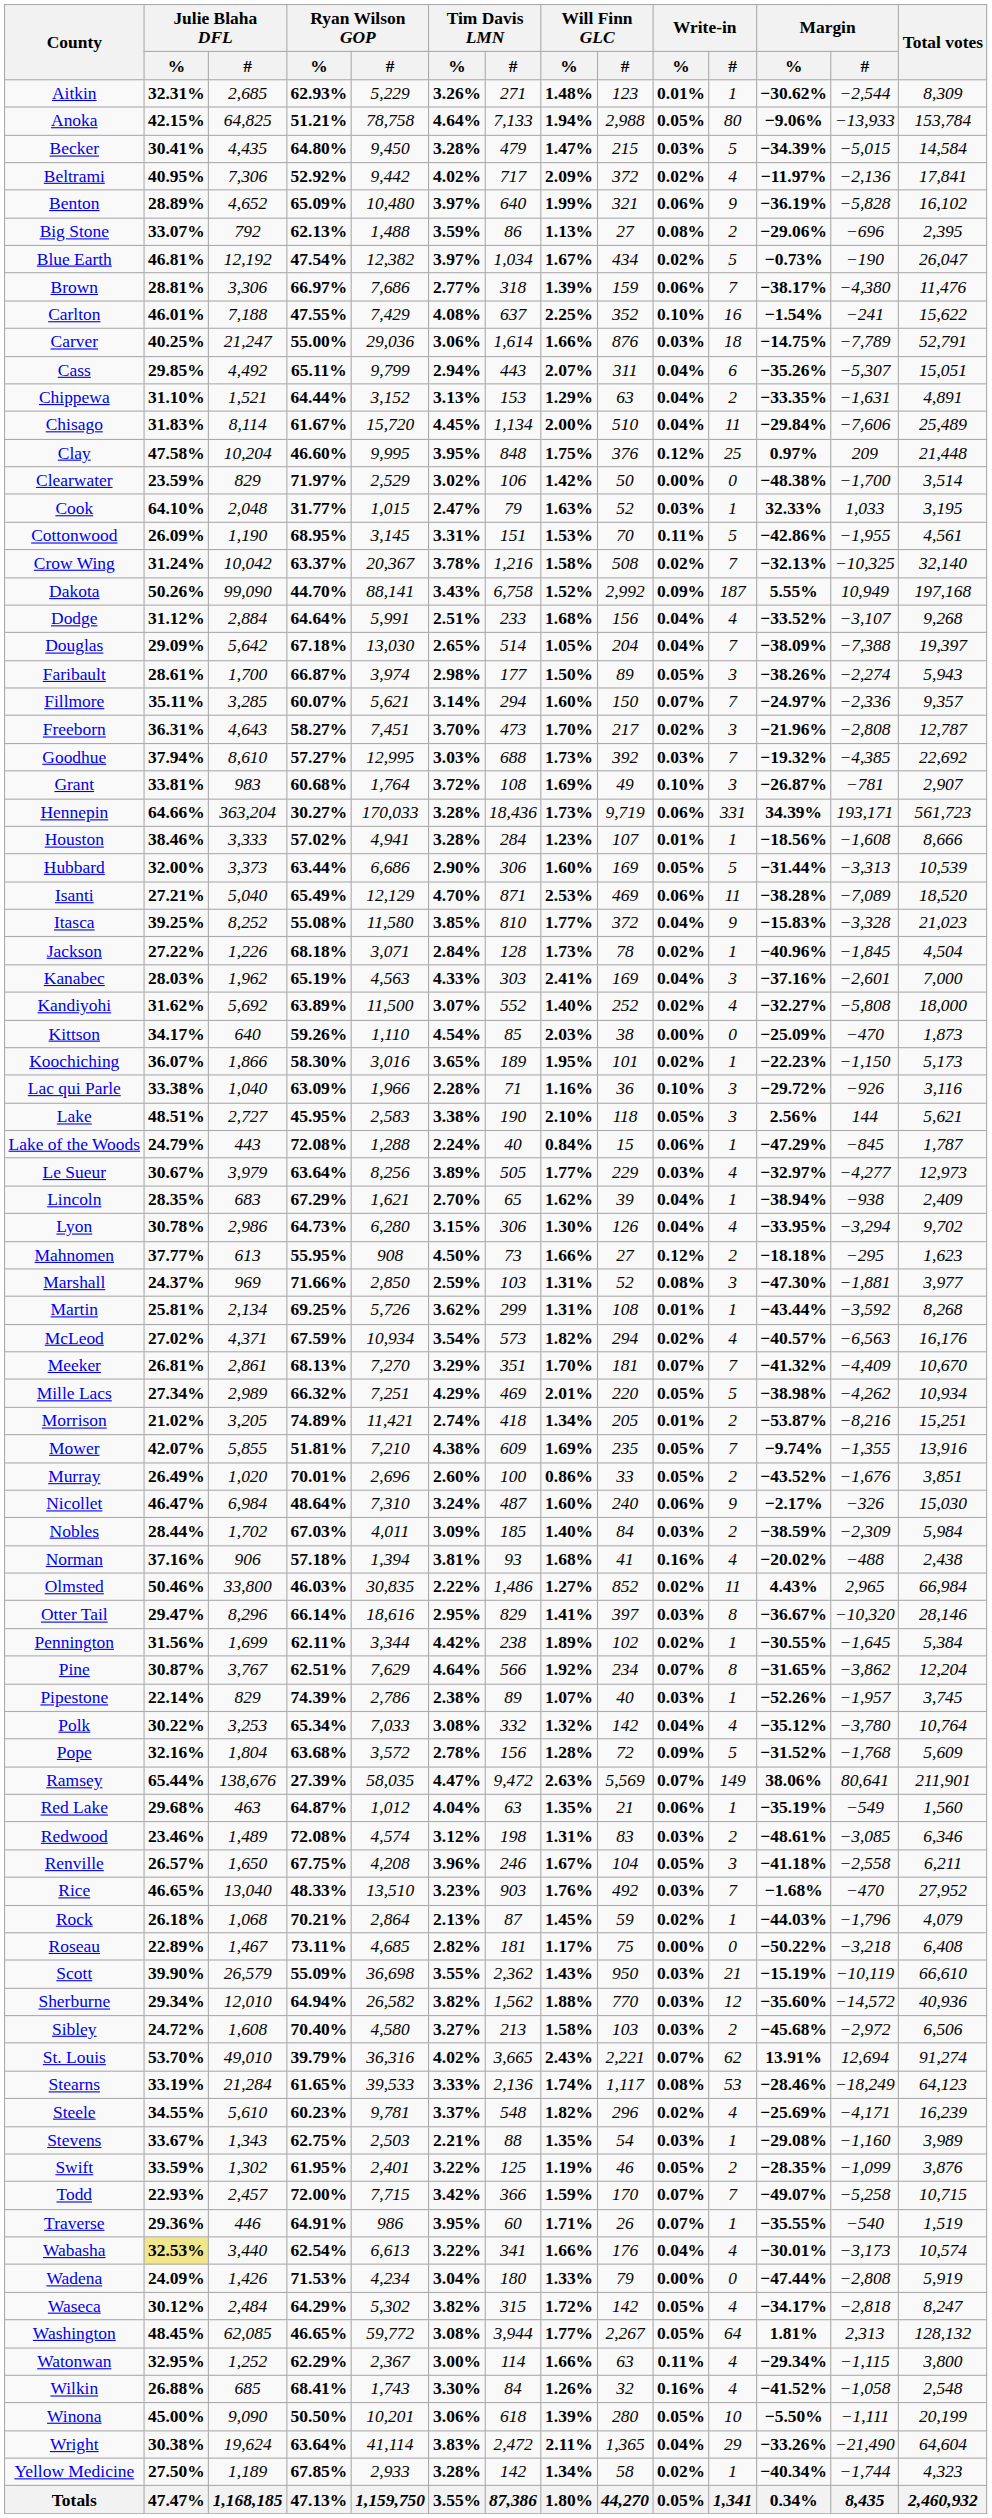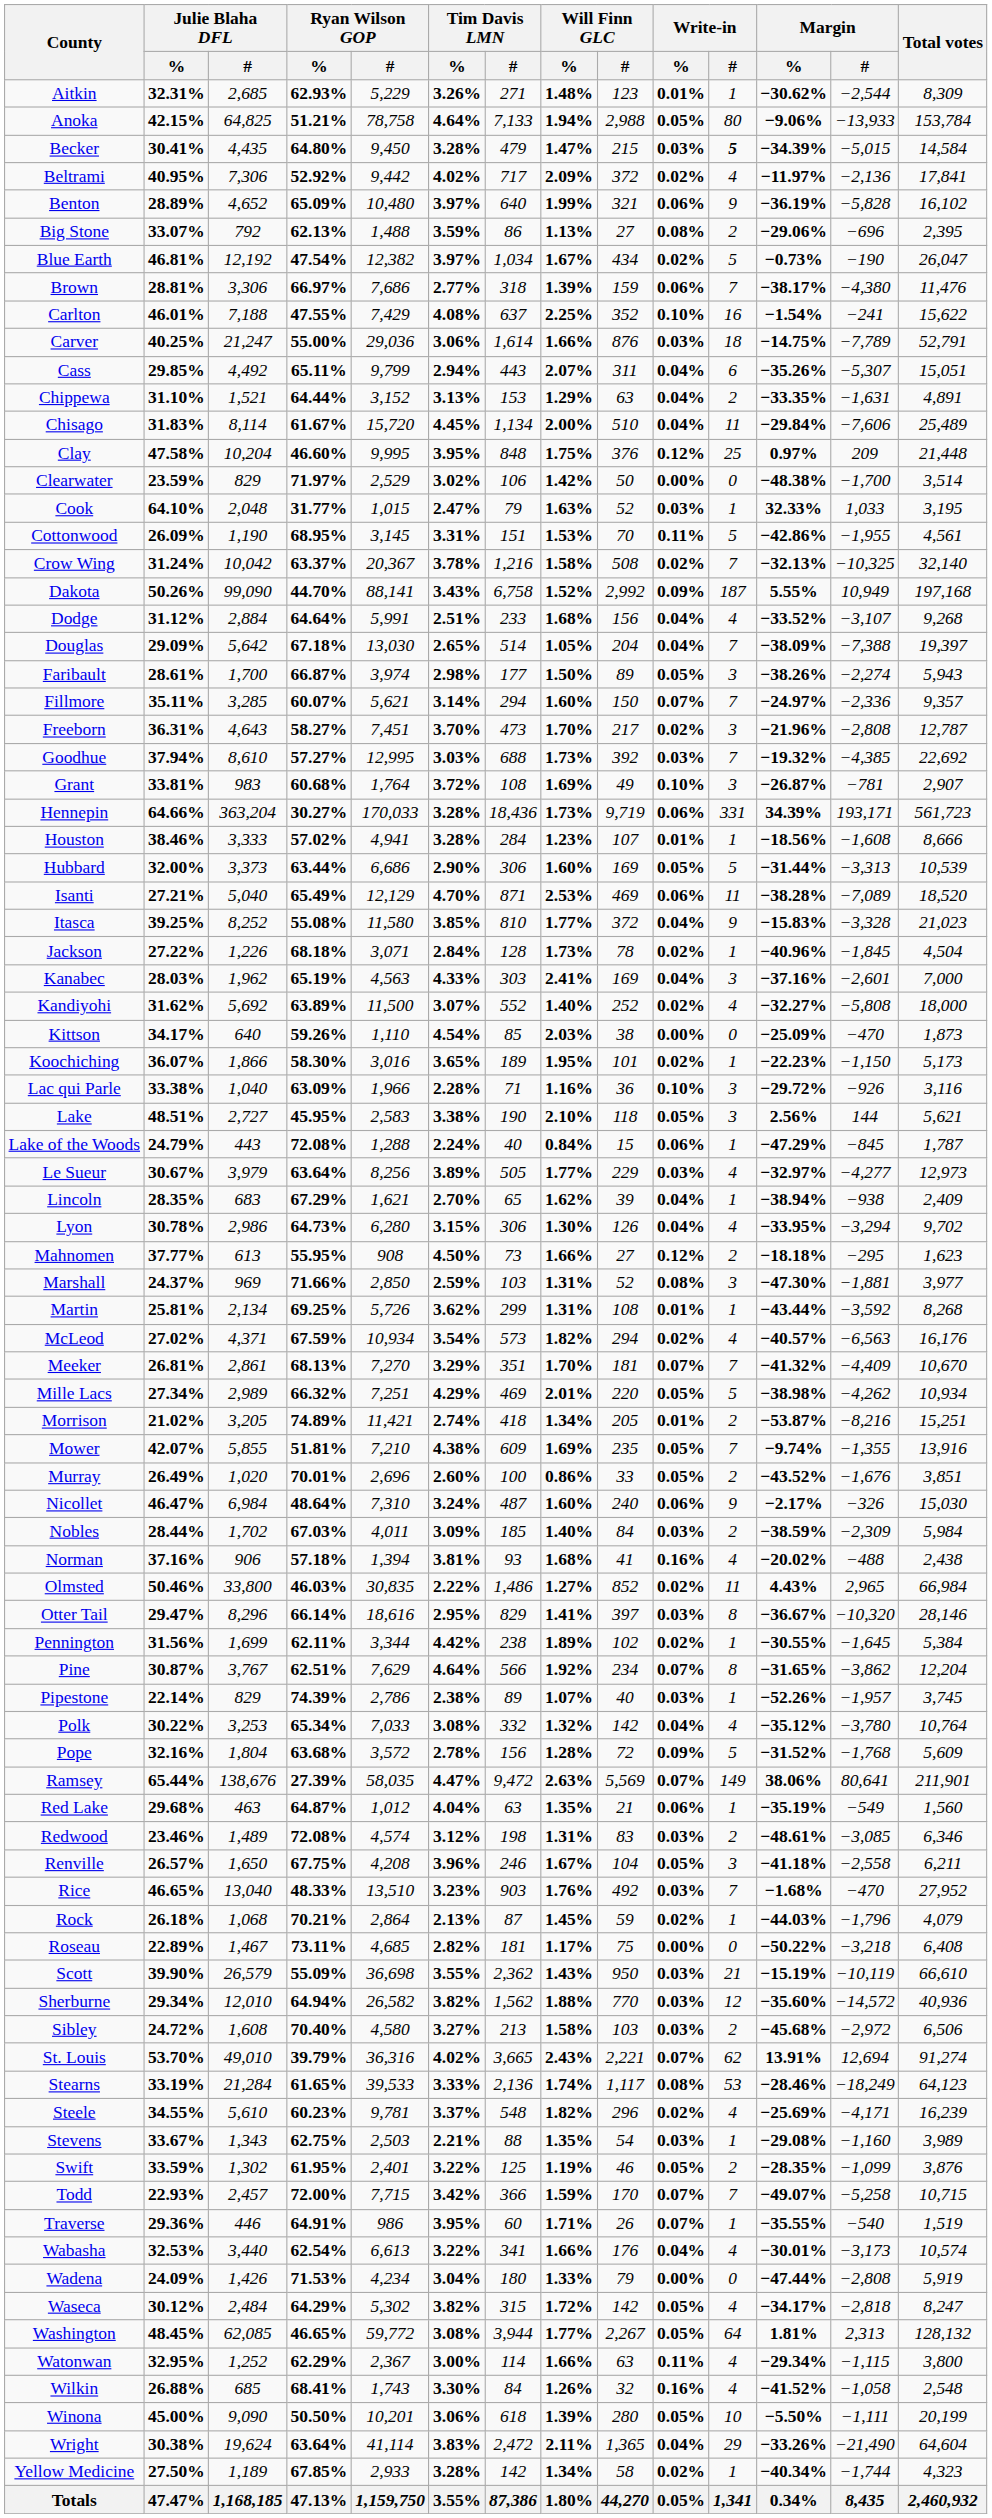(733, 148) normal -> (733, 148) bold
(176, 2250) khaki background -> (176, 2250) no background
